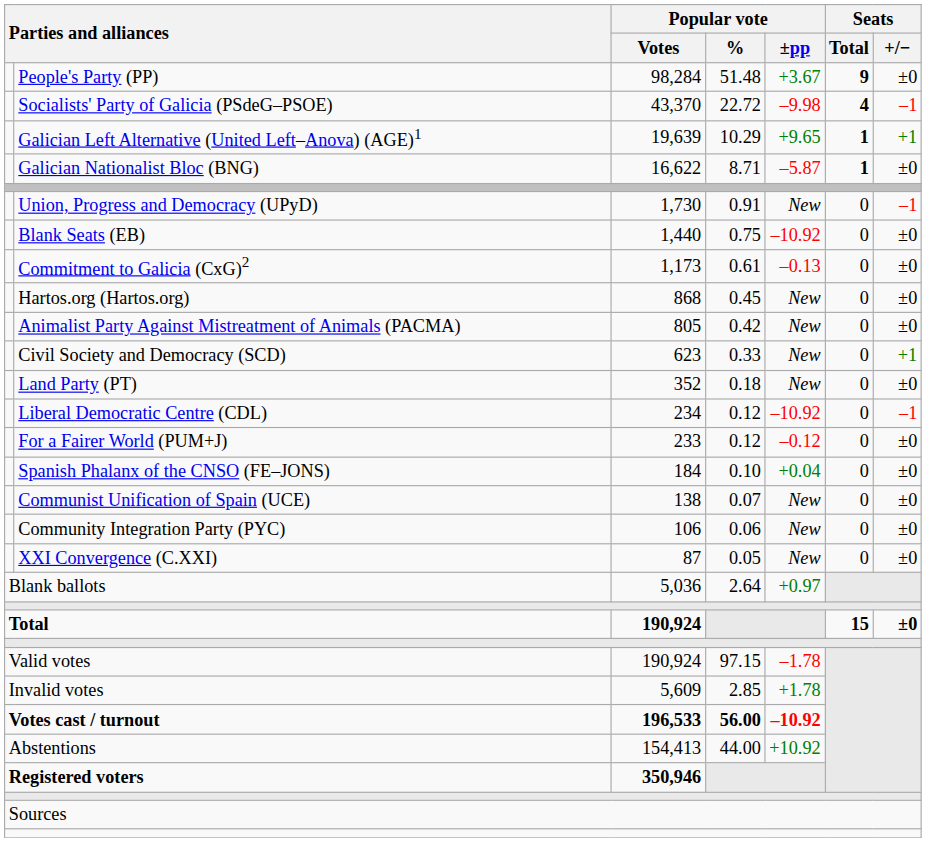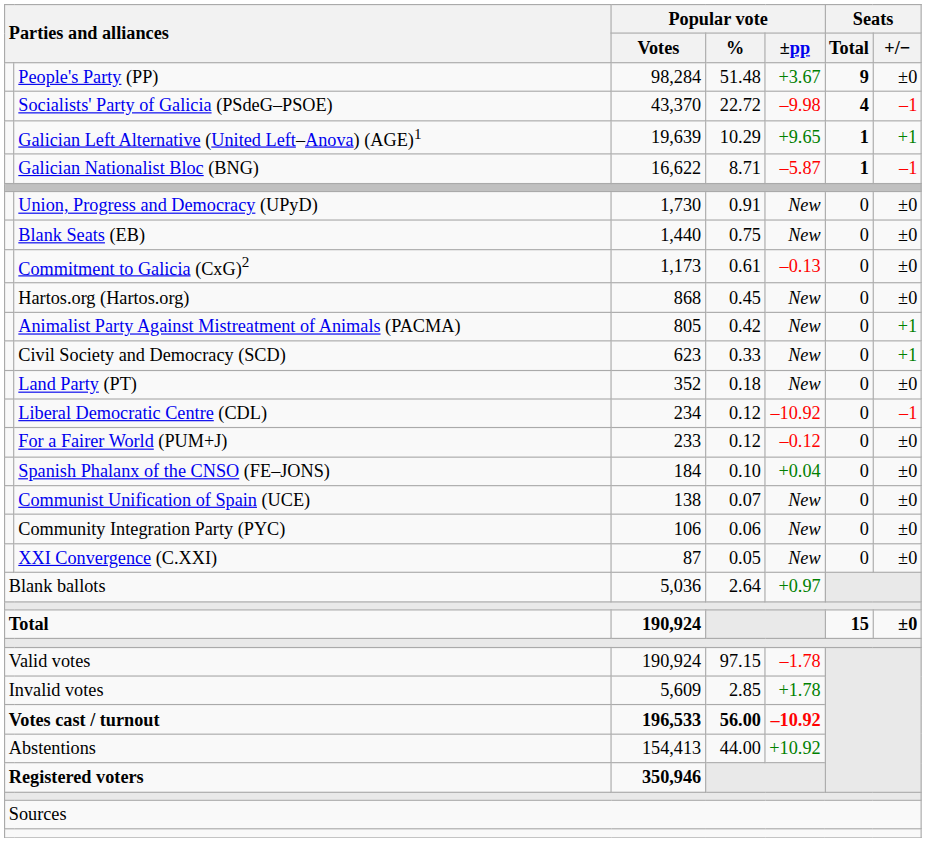(908, 168) ±0 -> (908, 168) –1
(908, 205) –1 -> (908, 205) ±0
(796, 234) –10.92 -> (804, 234) New
(908, 326) ±0 -> (908, 326) +1
